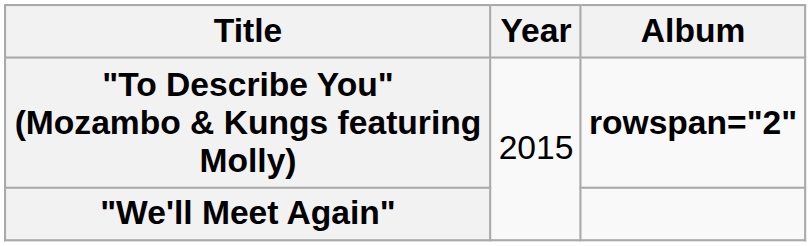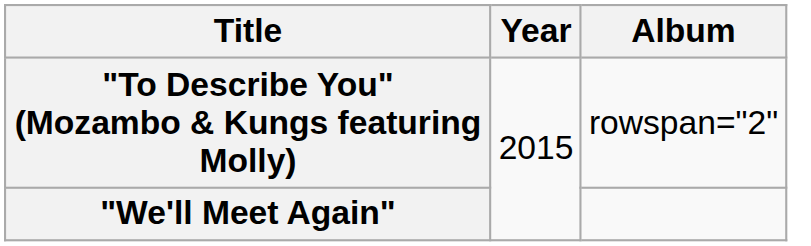(693, 122) bold -> (683, 122) normal
